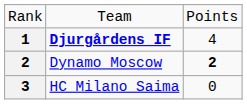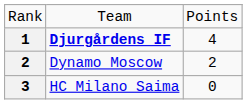(212, 63) bold -> (212, 63) normal
